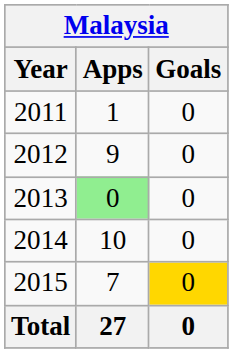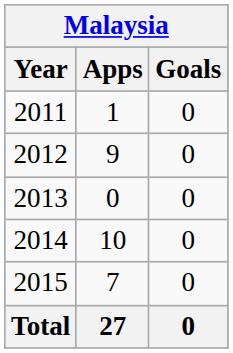(113, 197) lightgreen background -> (113, 197) no background
(188, 283) gold background -> (188, 283) no background
